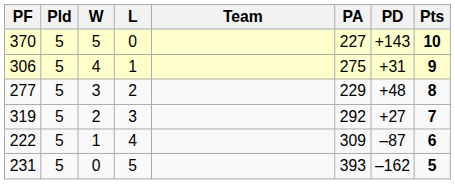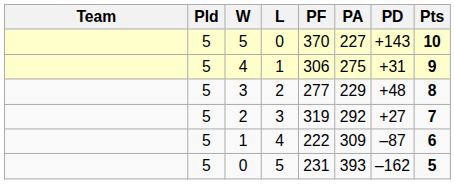columns swapped: (243, 16) <-> (23, 16)
